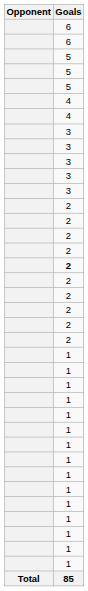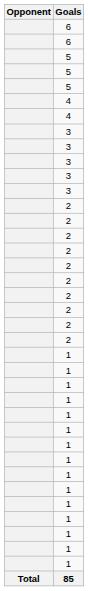(68, 266) bold -> (68, 266) normal
